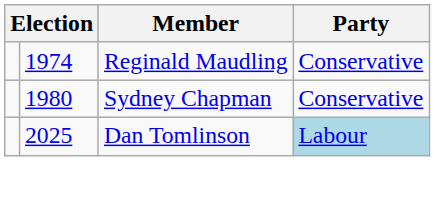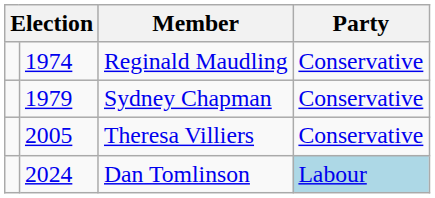(49, 98) 1980 -> (49, 98) 1979
+ row: (179, 135)
(49, 135) 2025 -> (49, 173) 2024
